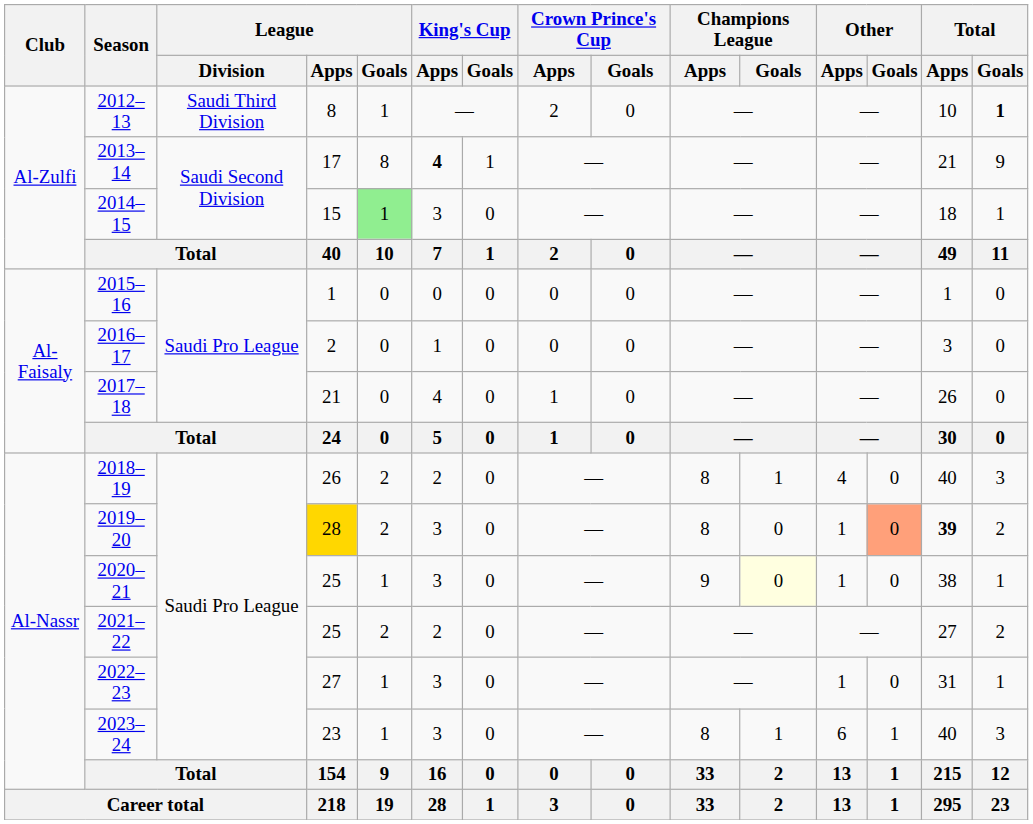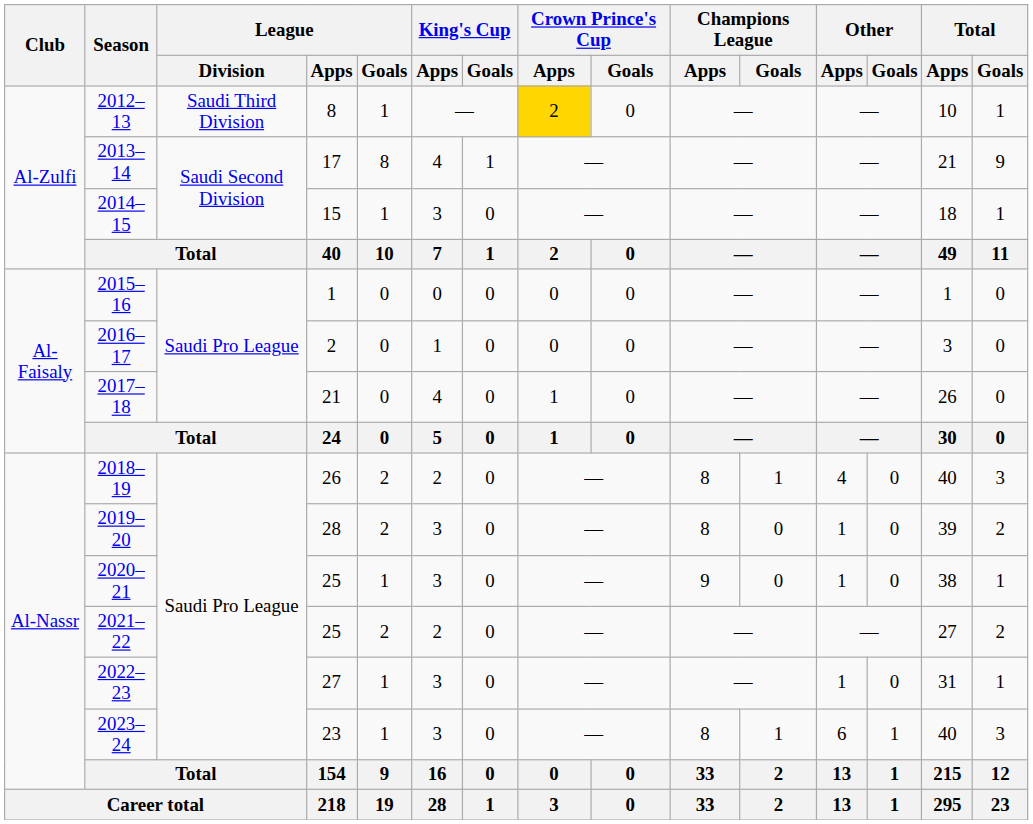(554, 111) no background -> (554, 111) gold background
(1000, 111) bold -> (1000, 111) normal
(437, 162) bold -> (437, 162) normal
(384, 213) lightgreen background -> (384, 213) no background
(332, 529) gold background -> (332, 529) no background
(895, 529) lightsalmon background -> (895, 529) no background
(947, 529) bold -> (947, 529) normal
(778, 580) lightyellow background -> (778, 580) no background
